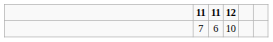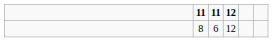(201, 28) 7 -> (201, 28) 8
(231, 28) 10 -> (231, 28) 12
